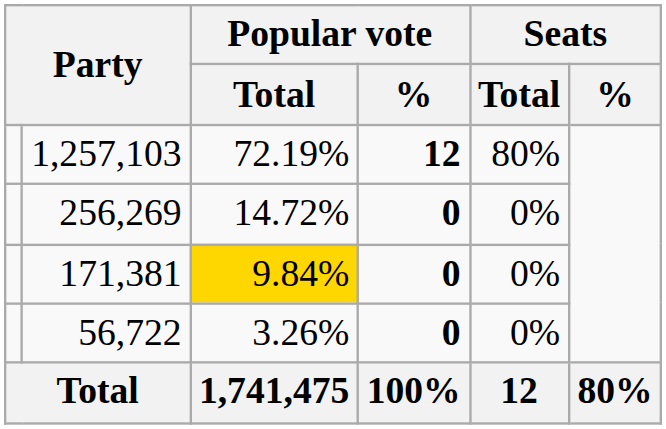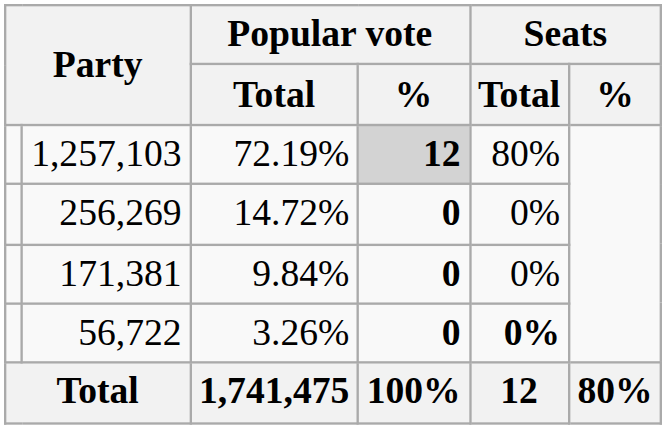(442, 153) no background -> (442, 153) lightgrey background
(301, 272) gold background -> (301, 272) no background
(535, 332) normal -> (532, 332) bold
